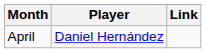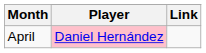(109, 36) no background -> (109, 36) pink background
